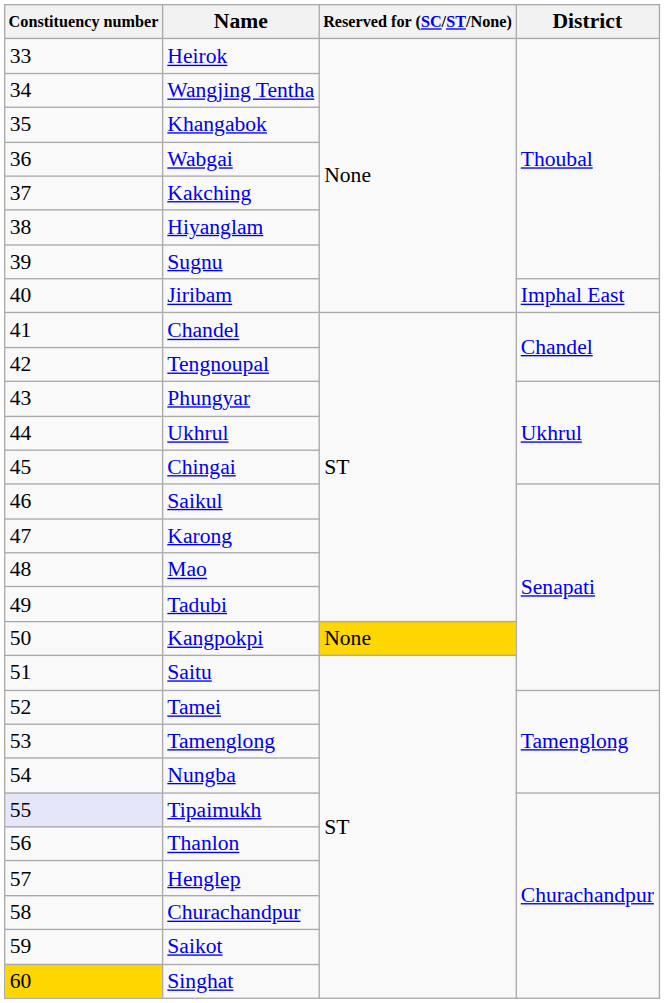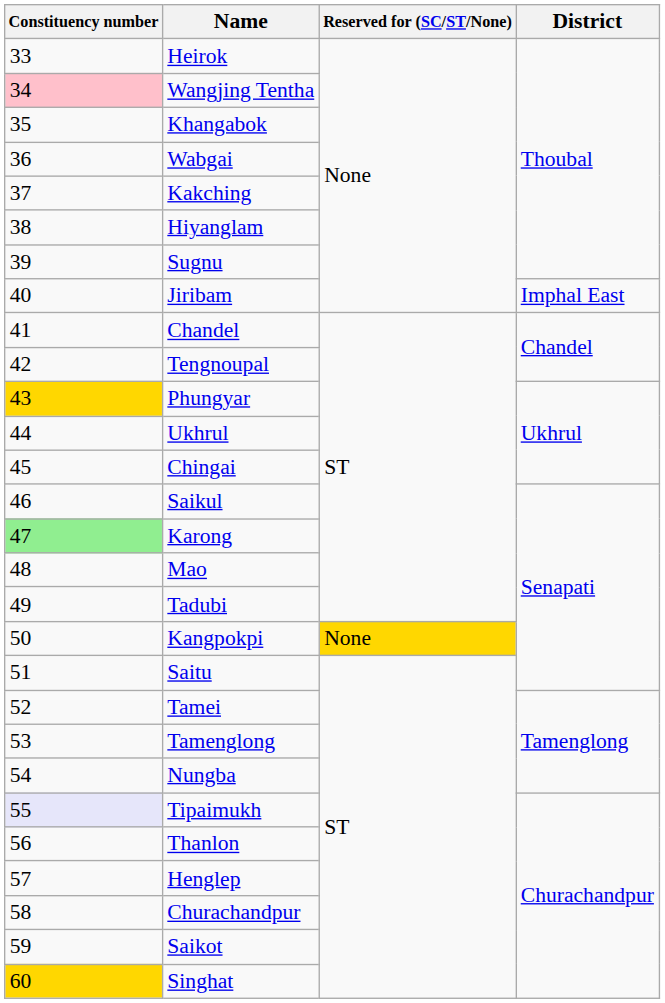(20, 90) no background -> (20, 90) pink background
(20, 398) no background -> (20, 398) gold background
(20, 535) no background -> (20, 535) lightgreen background
